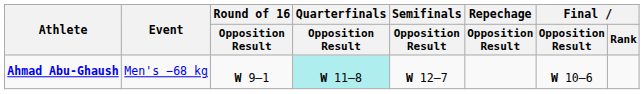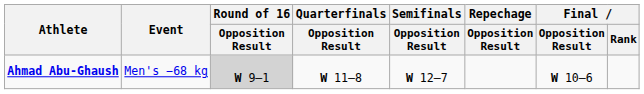(252, 78) no background -> (252, 78) lightgrey background
(341, 78) paleturquoise background -> (341, 78) no background
